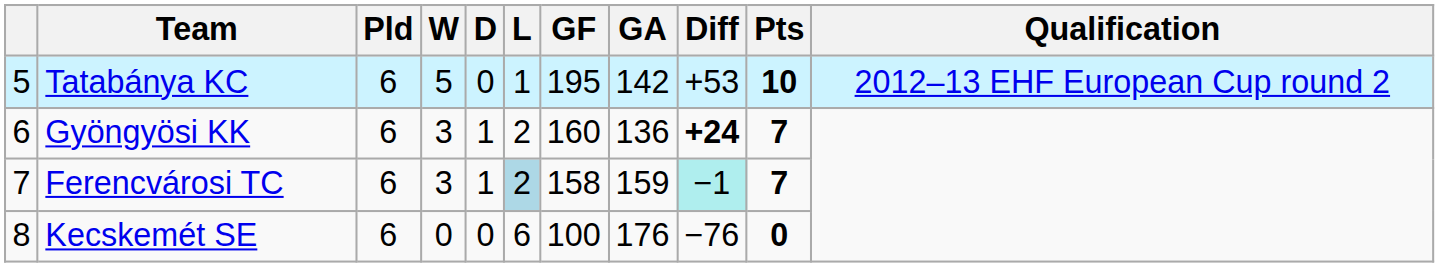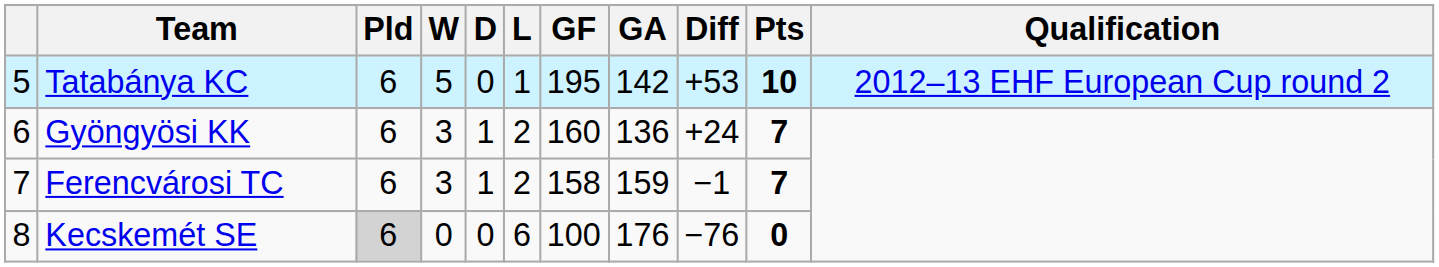(712, 132) bold -> (712, 132) normal
(522, 183) lightblue background -> (522, 183) no background
(712, 183) paleturquoise background -> (712, 183) no background
(388, 235) no background -> (388, 235) lightgrey background
